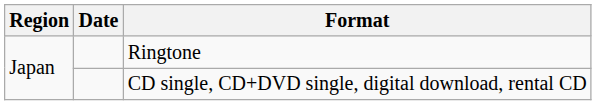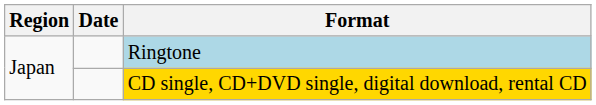(164, 52) no background -> (164, 52) lightblue background
(357, 83) no background -> (357, 83) gold background
